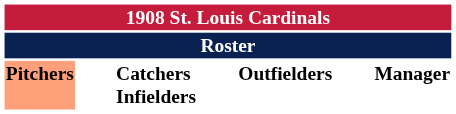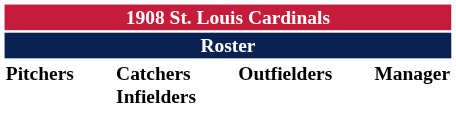(40, 73) lightsalmon background -> (40, 73) no background
